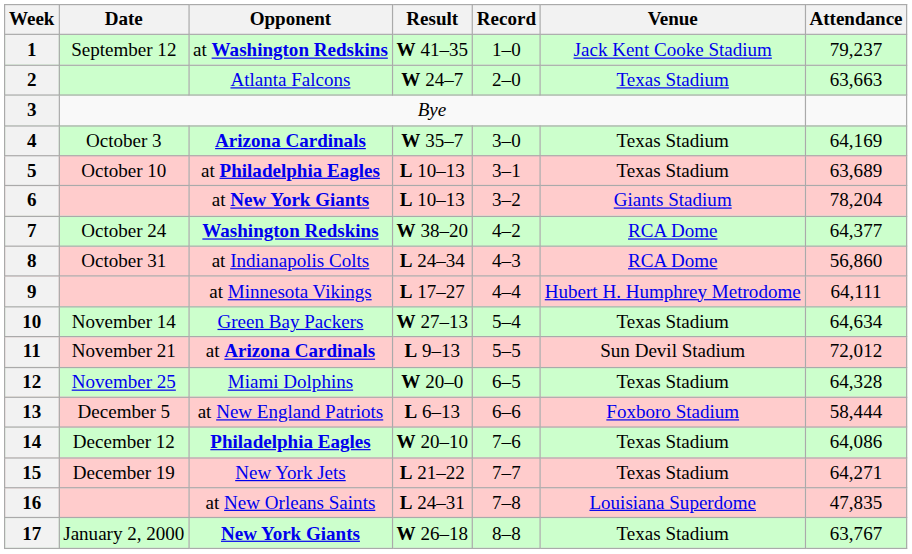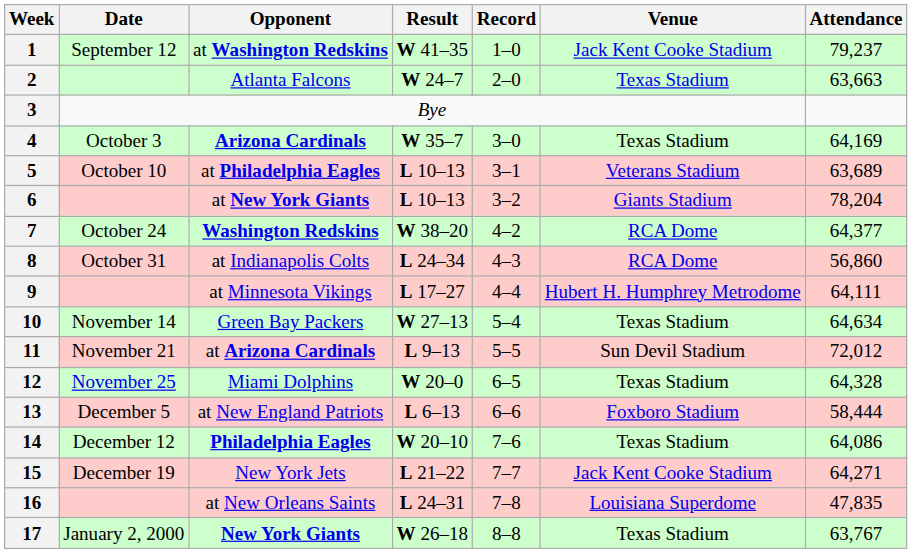(673, 170) Texas Stadium -> (673, 170) Veterans Stadium
(673, 472) Texas Stadium -> (673, 472) Jack Kent Cooke Stadium
